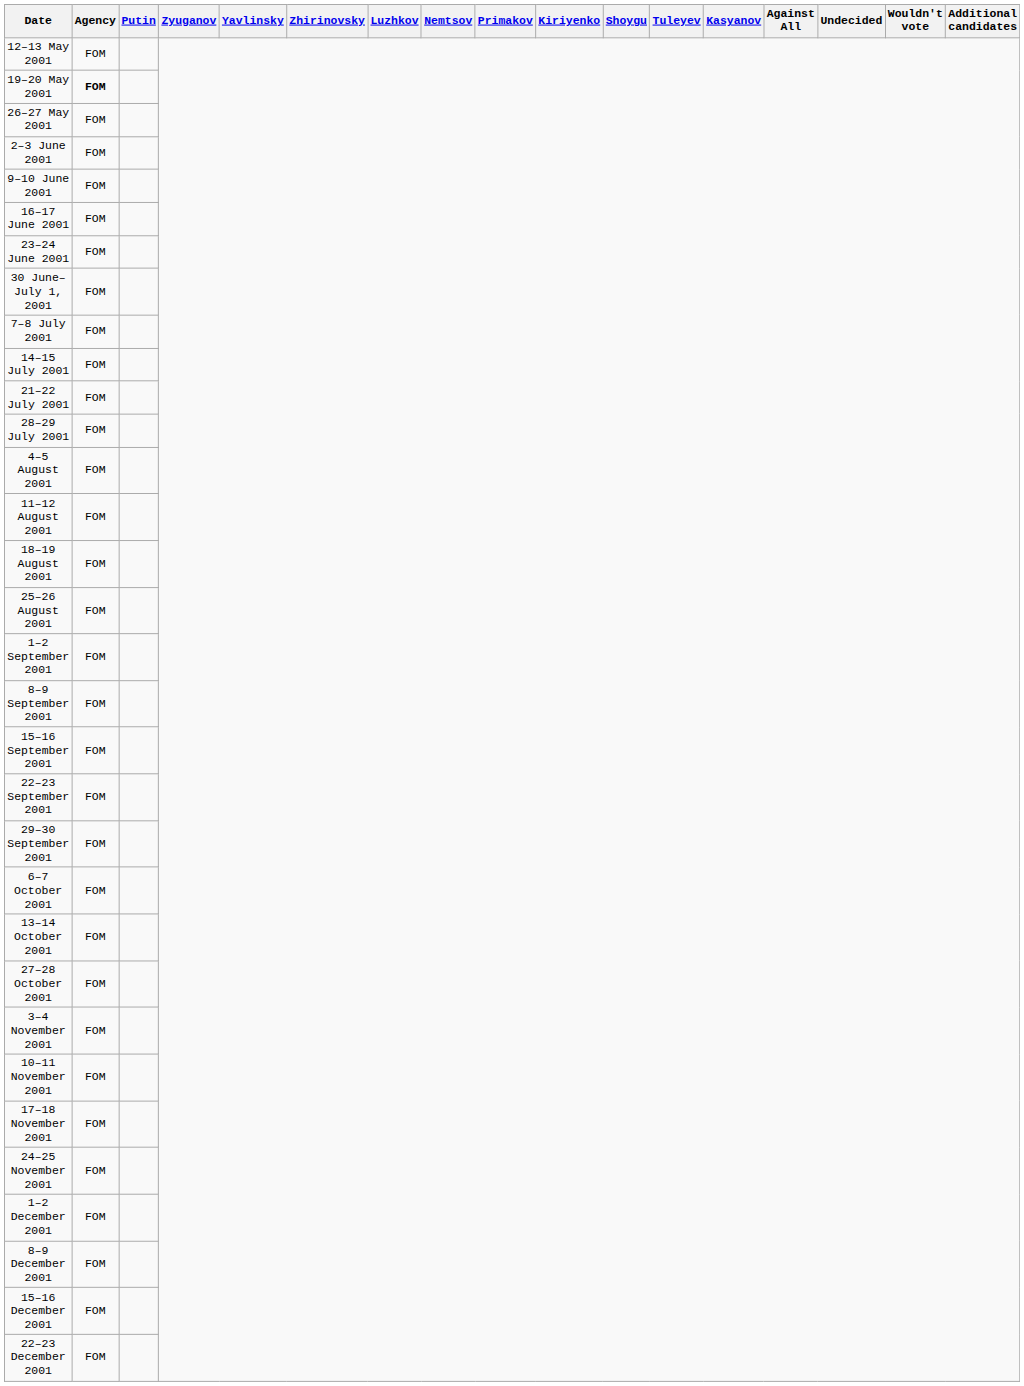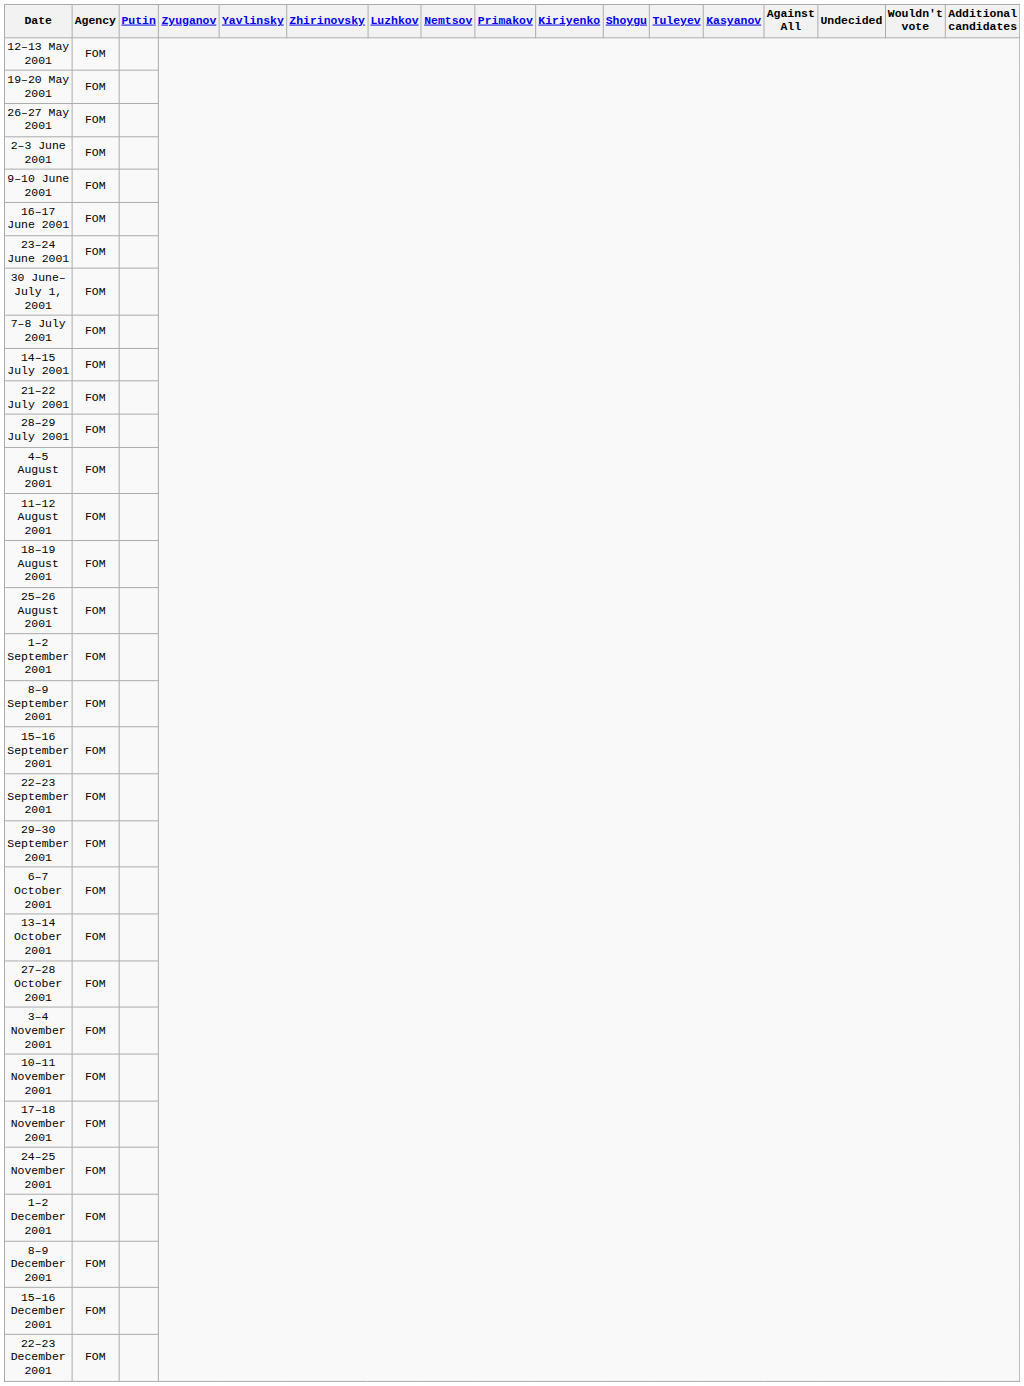(95, 87) bold -> (95, 87) normal
